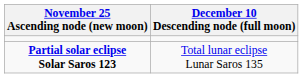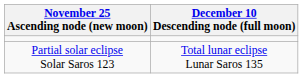(77, 57) bold -> (77, 57) normal
